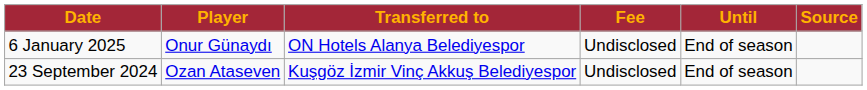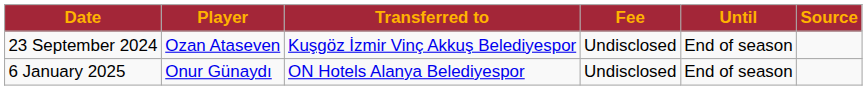rows swapped: (83, 71) <-> (67, 44)
